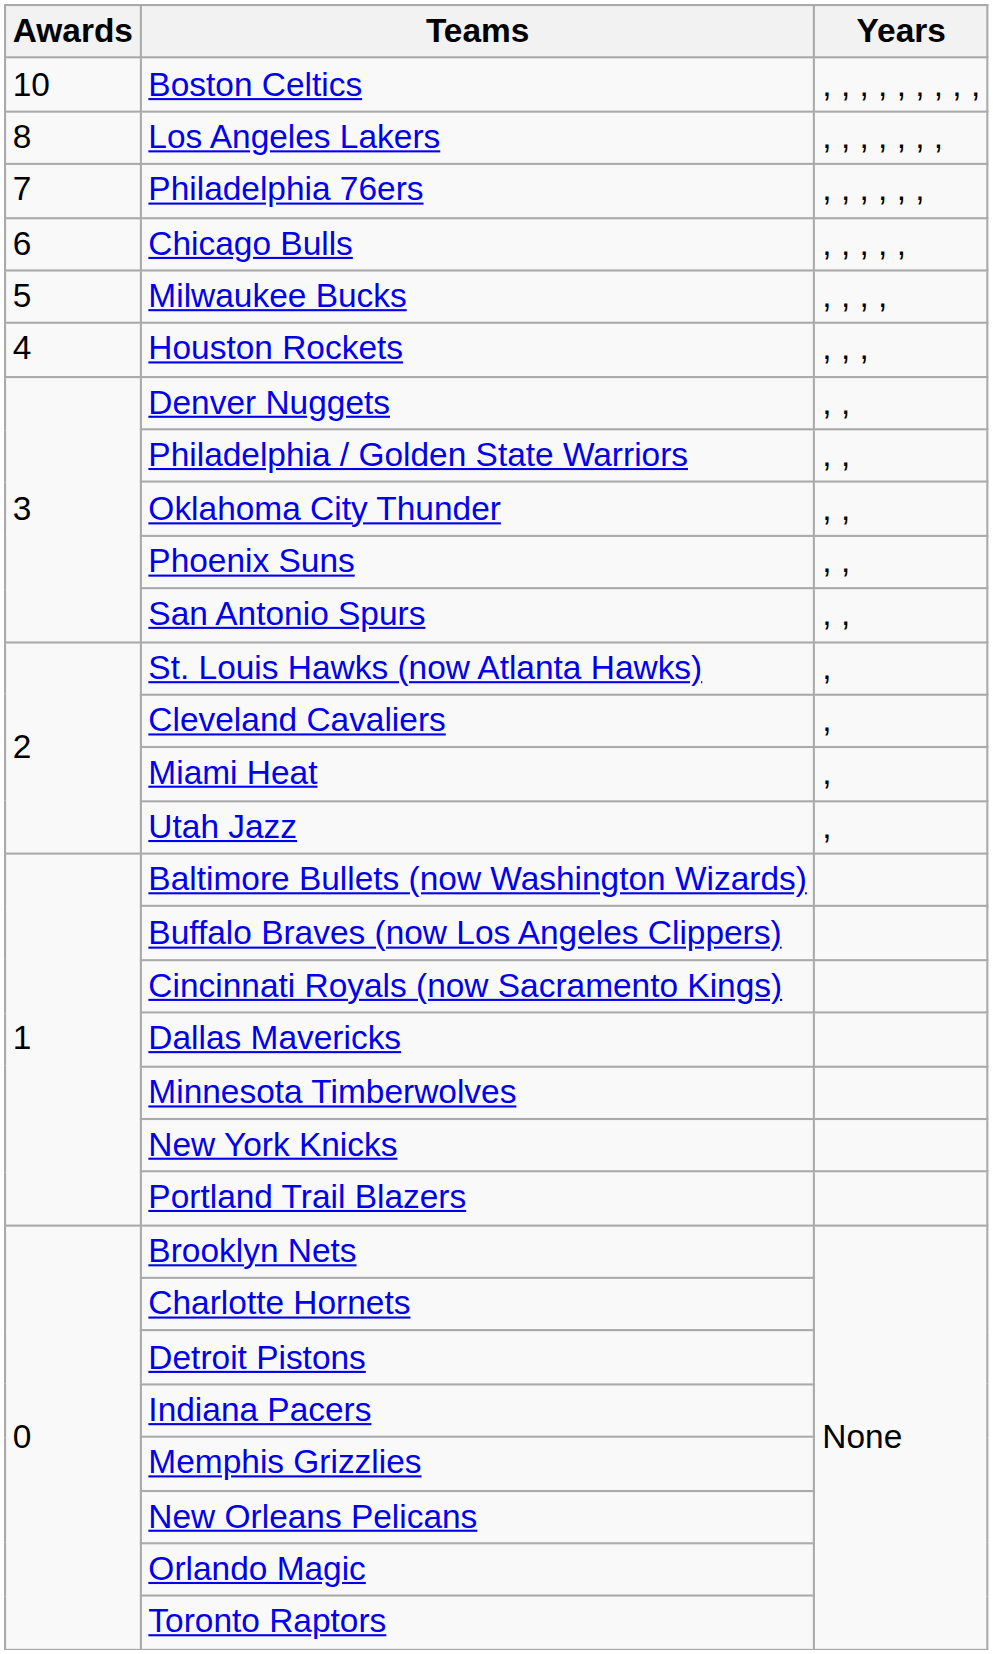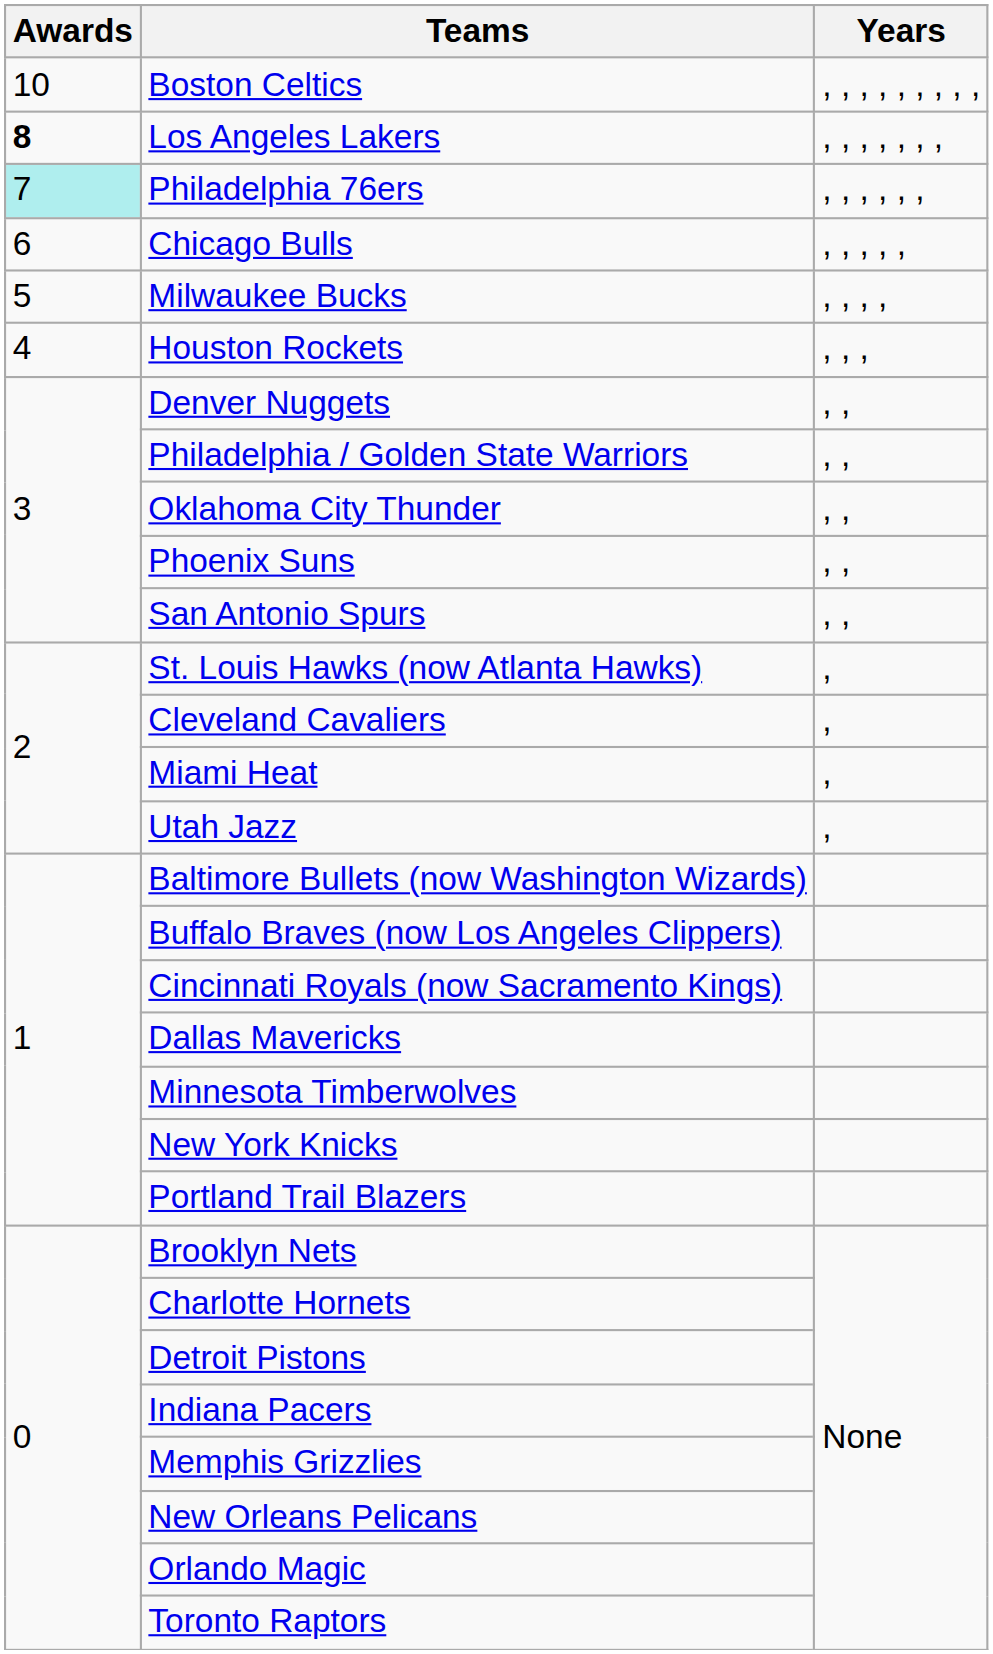(22, 137) normal -> (22, 137) bold
(22, 190) no background -> (22, 190) paleturquoise background
